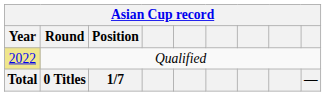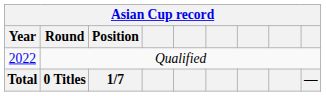(22, 58) khaki background -> (22, 58) no background
